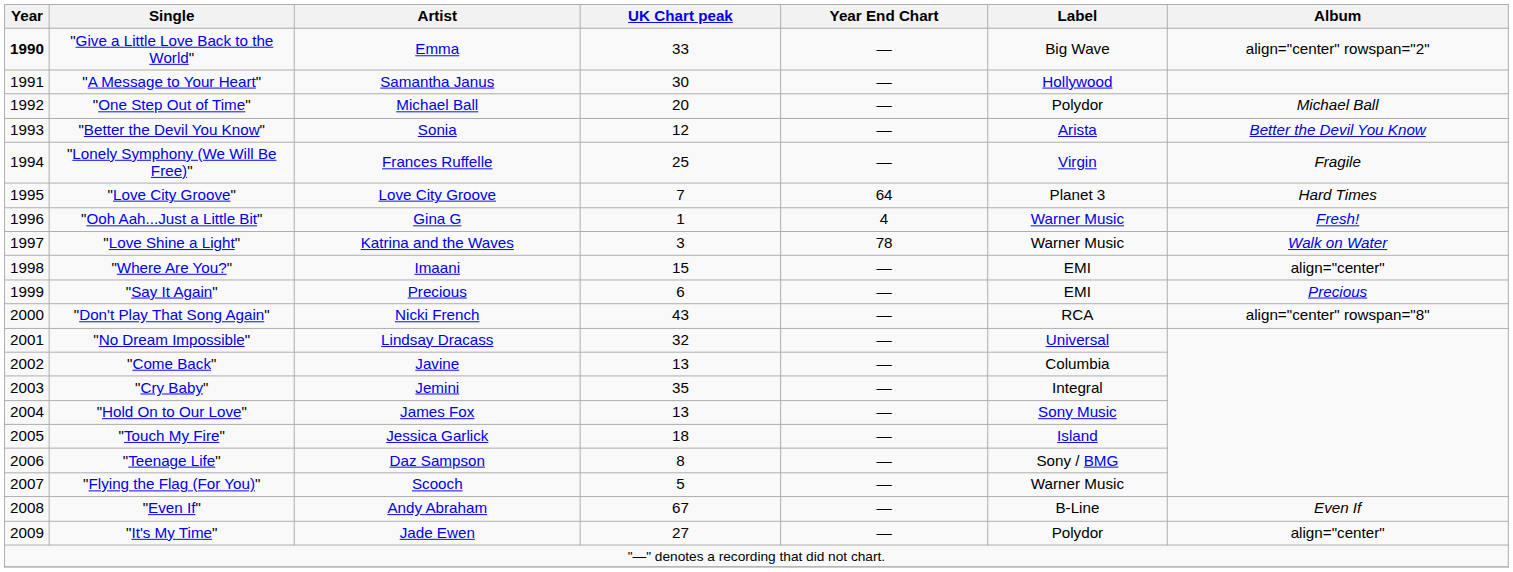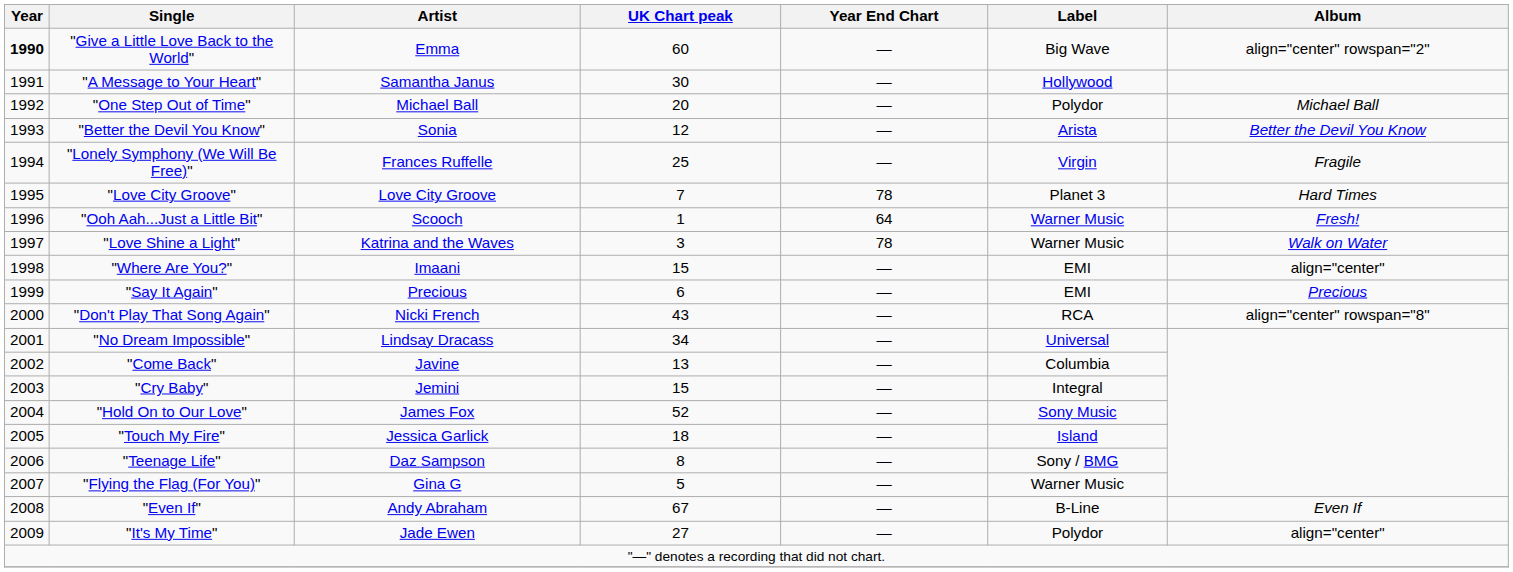(680, 49) 33 -> (680, 49) 60
(884, 195) 64 -> (884, 195) 78
(437, 219) Gina G -> (437, 219) Scooch
(884, 219) 4 -> (884, 219) 64
(680, 340) 32 -> (680, 340) 34
(680, 388) 35 -> (680, 388) 15
(680, 412) 13 -> (680, 412) 52
(437, 484) Scooch -> (437, 484) Gina G
